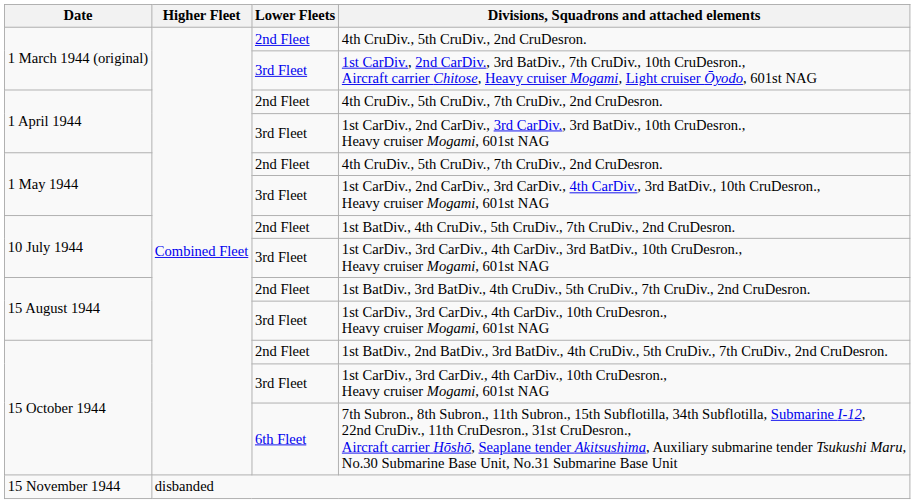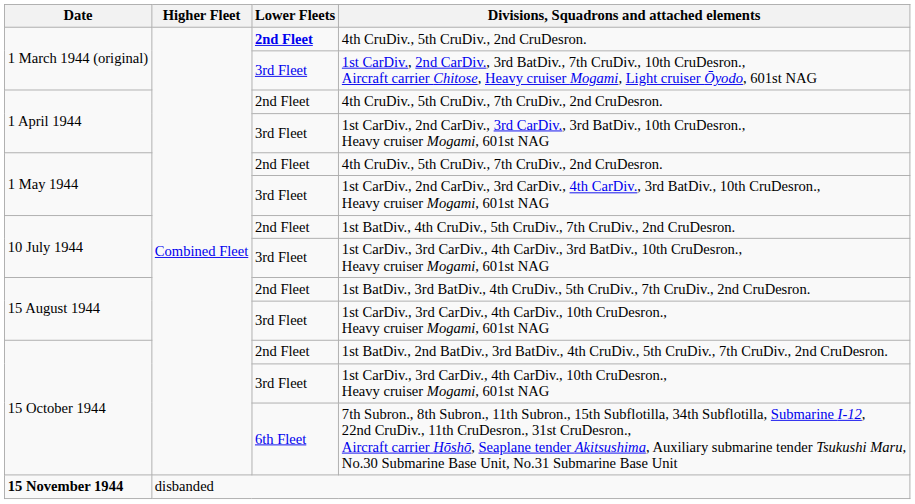(282, 39) normal -> (284, 39) bold
(64, 486) normal -> (66, 486) bold
